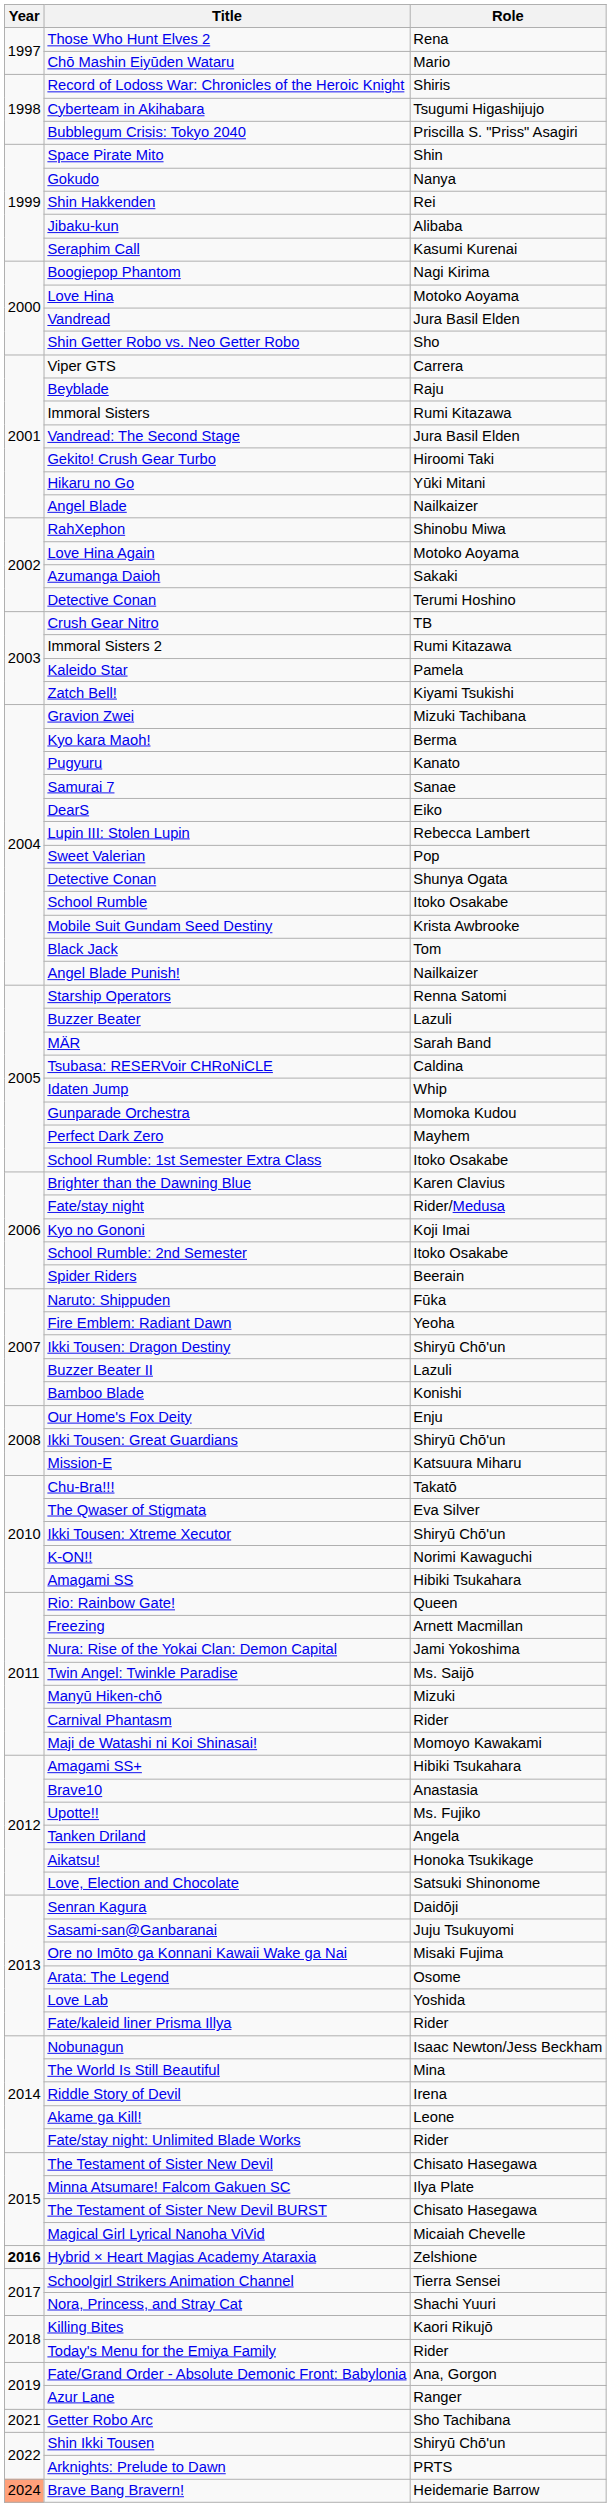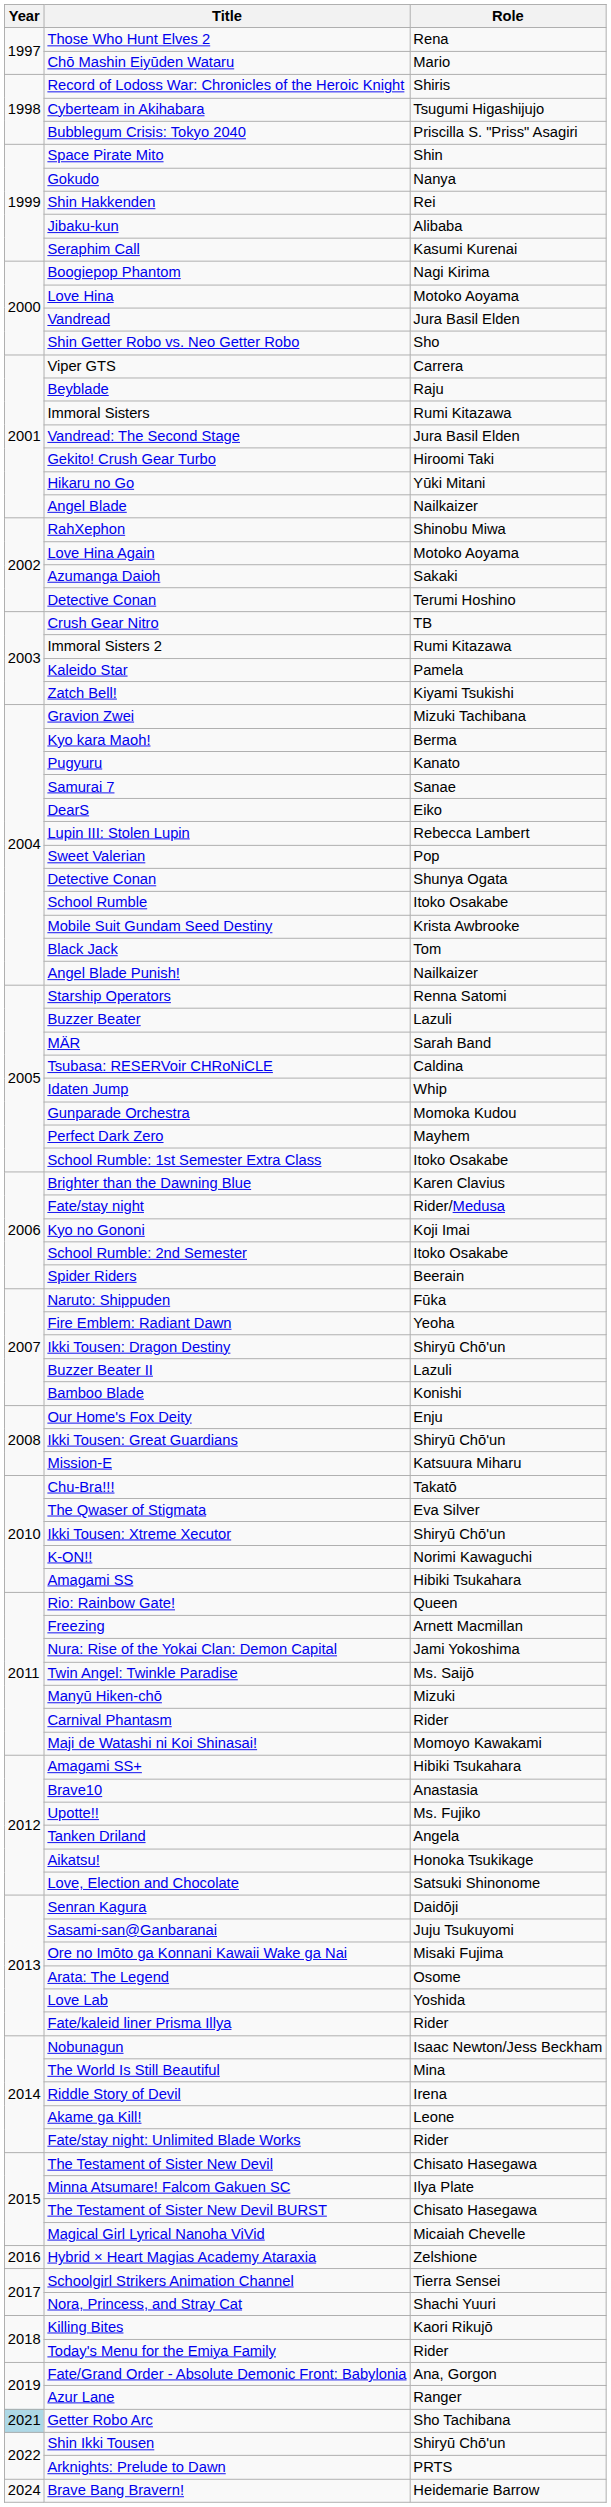(24, 2257) bold -> (24, 2257) normal
(24, 2420) no background -> (24, 2420) lightblue background
(24, 2490) lightsalmon background -> (24, 2490) no background
